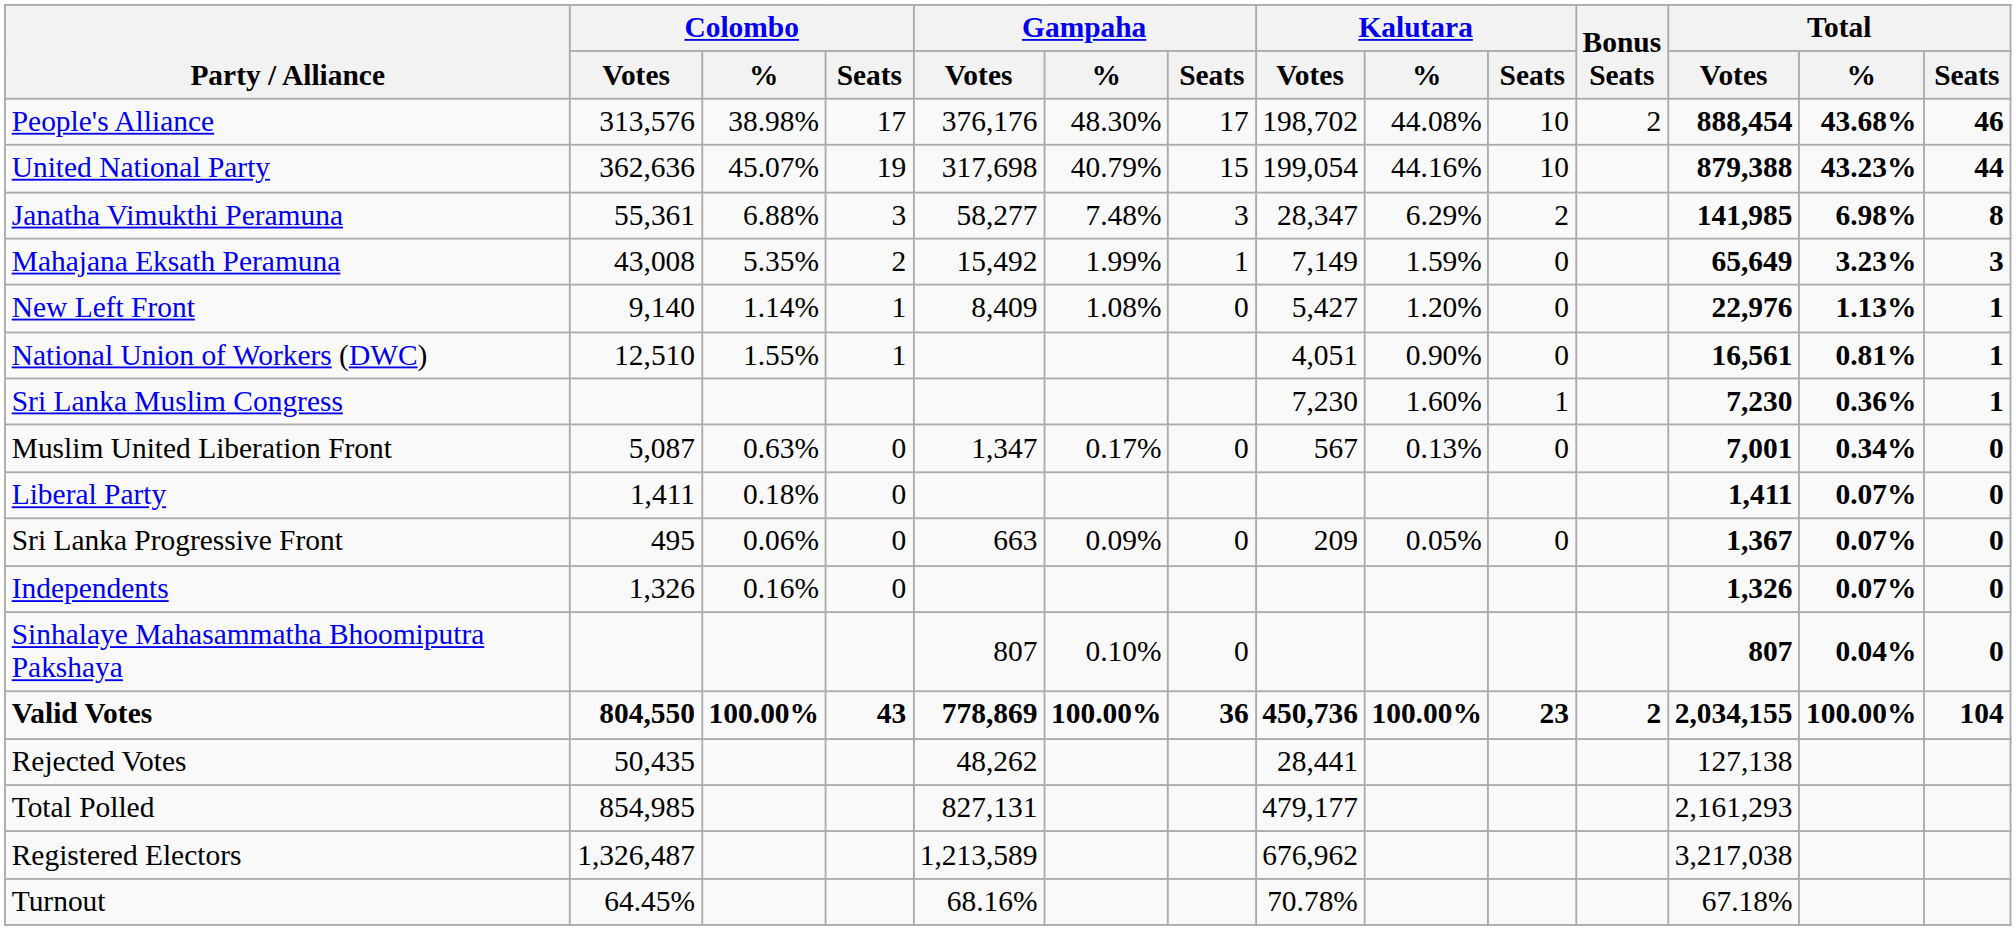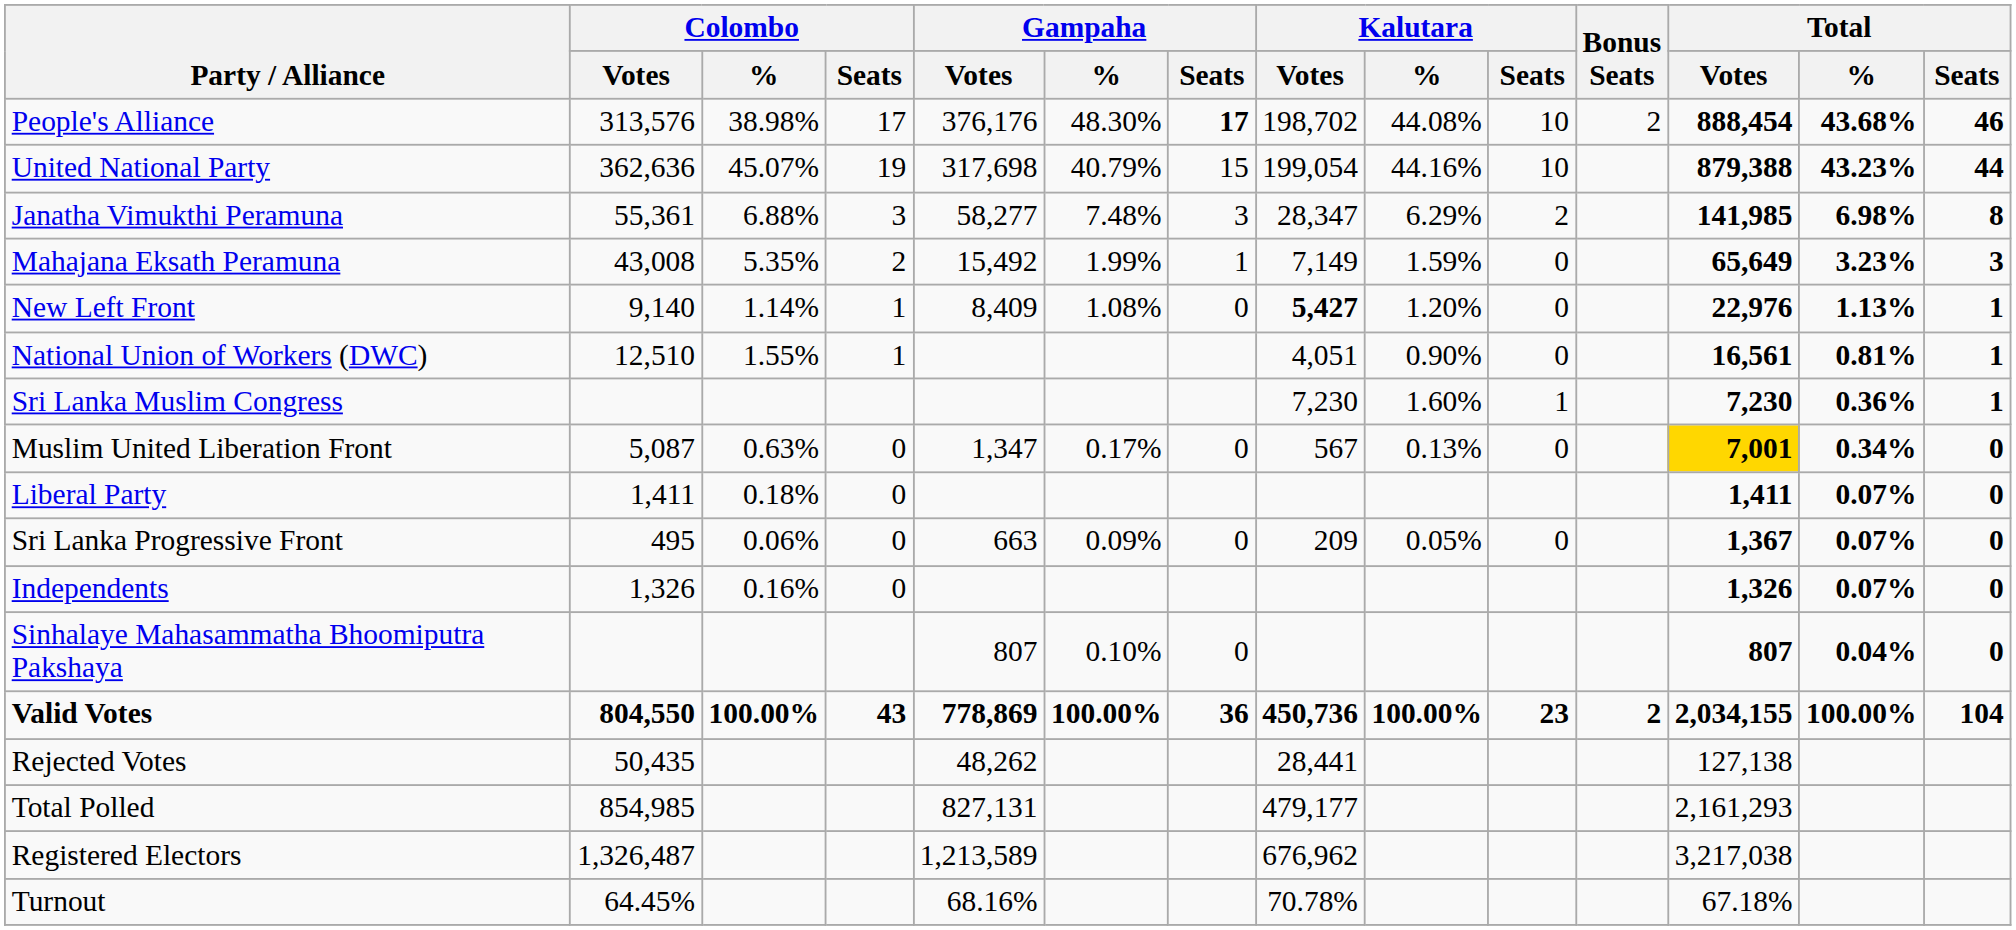(1234, 121) normal -> (1234, 121) bold
(1325, 307) normal -> (1325, 307) bold
(1759, 448) no background -> (1759, 448) gold background
